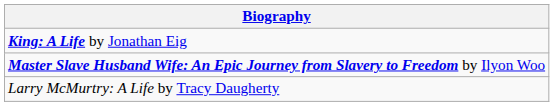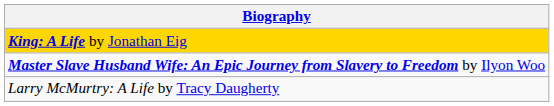(97, 40) no background -> (97, 40) gold background
